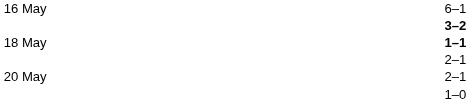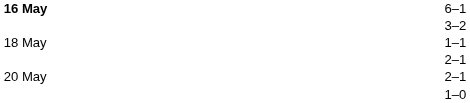(25, 8) normal -> (26, 8) bold
(455, 25) bold -> (455, 25) normal
(455, 43) bold -> (455, 43) normal
